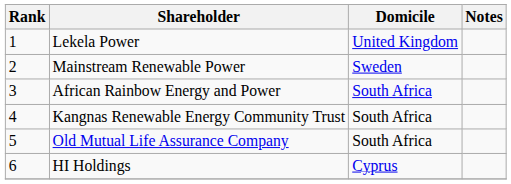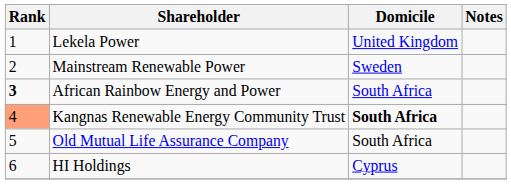(13, 91) normal -> (13, 91) bold
(13, 116) no background -> (13, 116) lightsalmon background
(392, 116) normal -> (395, 116) bold
